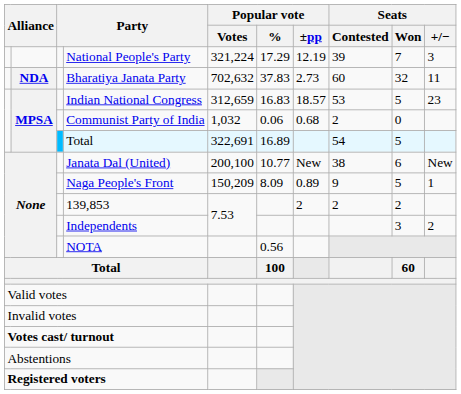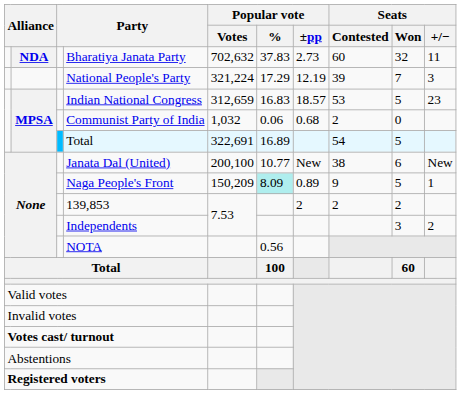rows swapped: (34, 78) <-> (34, 57)
(272, 183) no background -> (272, 183) paleturquoise background
